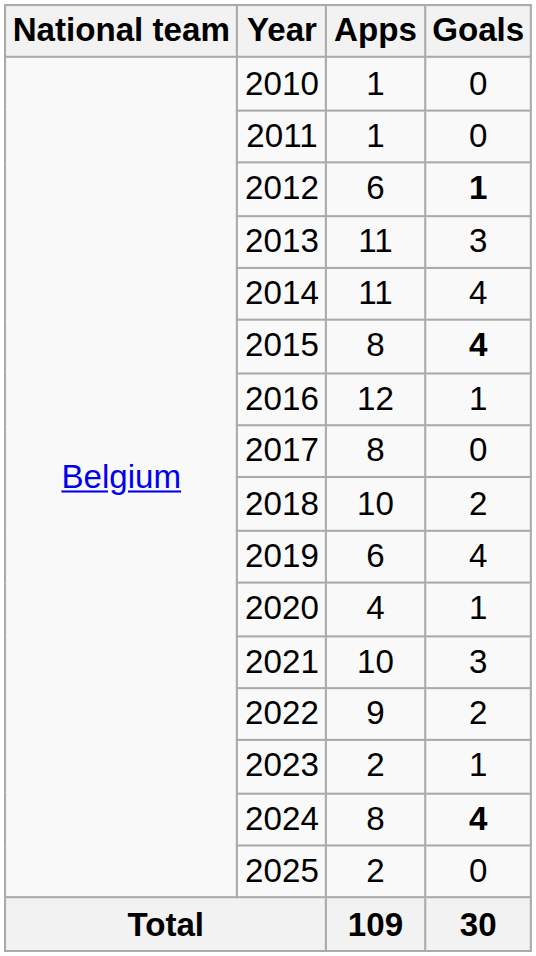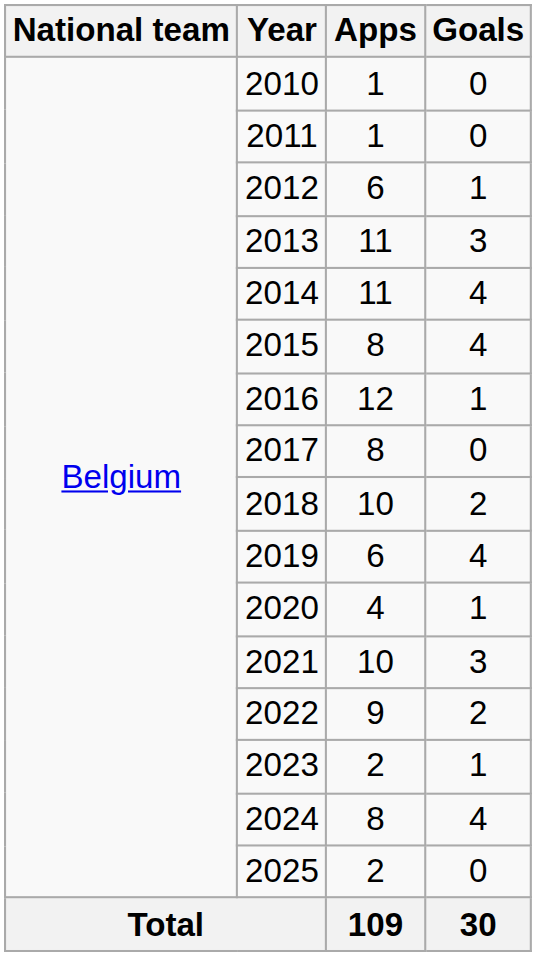(478, 188) bold -> (478, 188) normal
(478, 345) bold -> (478, 345) normal
(478, 818) bold -> (478, 818) normal
